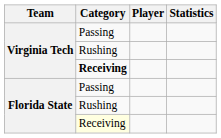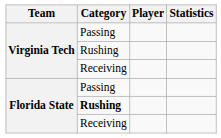(103, 68) bold -> (103, 68) normal
(98, 105) normal -> (101, 105) bold
(102, 123) lightyellow background -> (103, 123) no background
